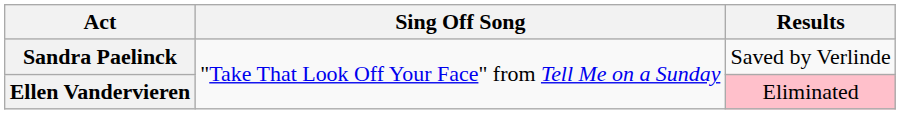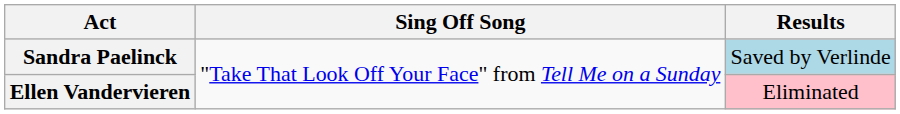(811, 56) no background -> (811, 56) lightblue background
